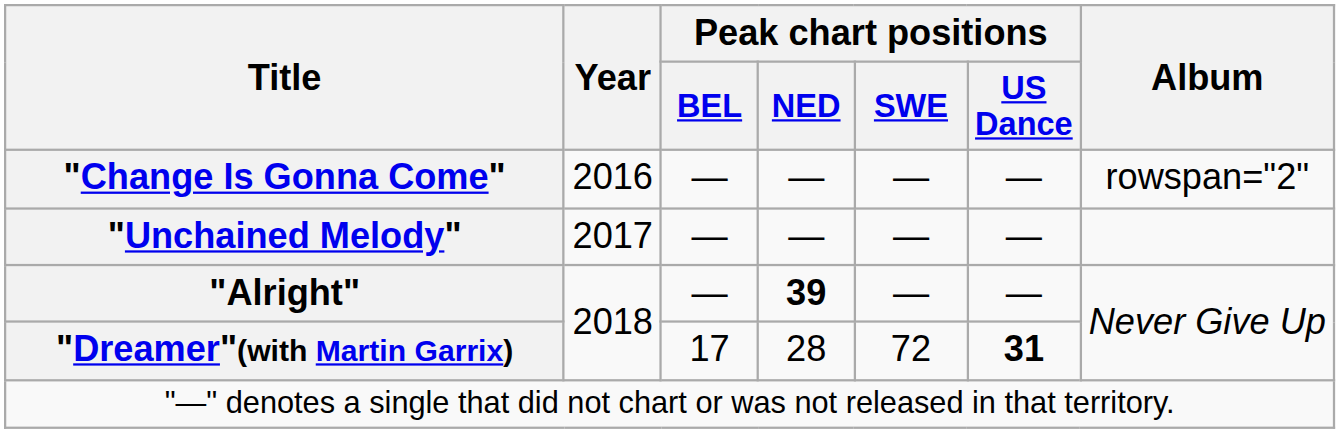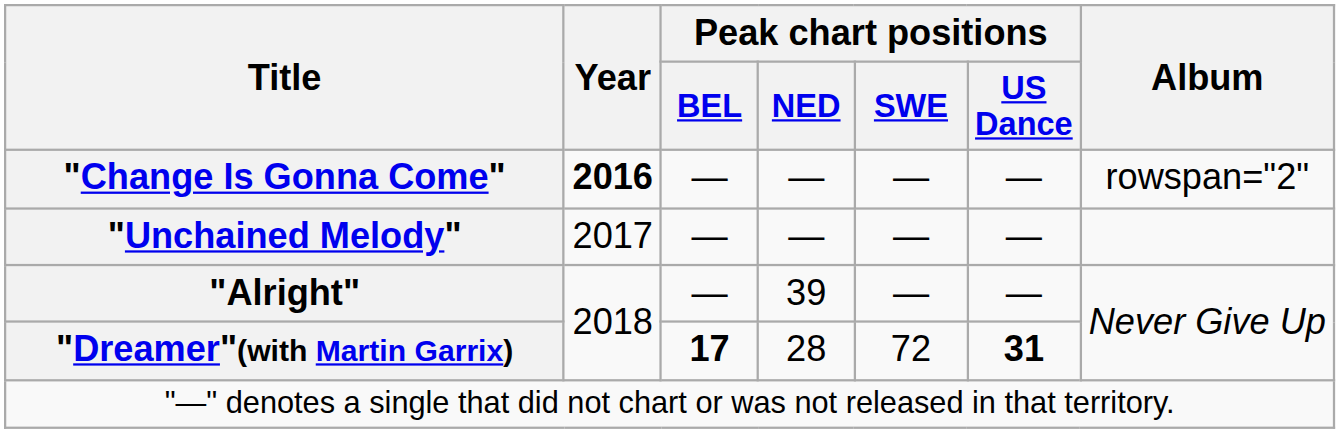(613, 178) normal -> (613, 178) bold
(806, 292) bold -> (806, 292) normal
(710, 350) normal -> (710, 350) bold
